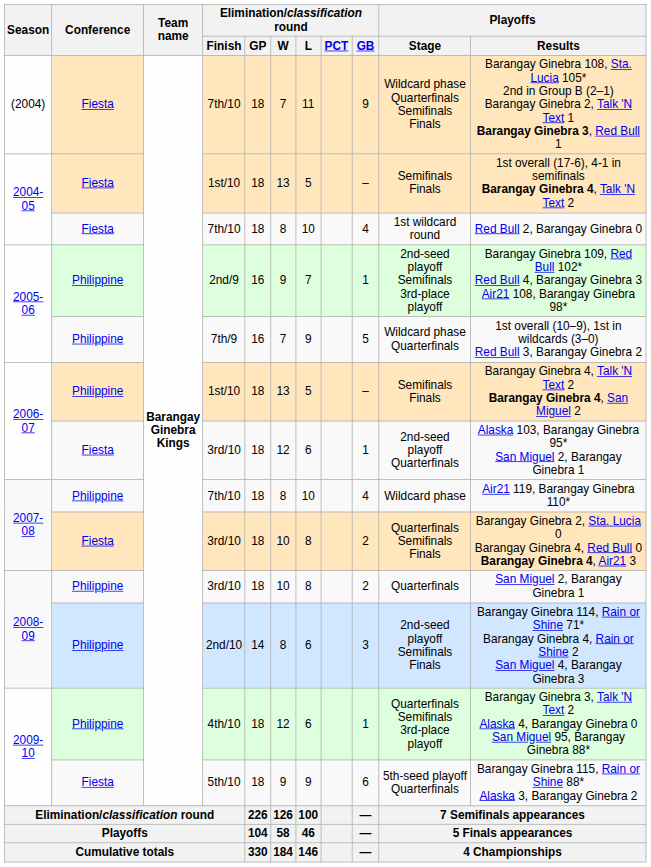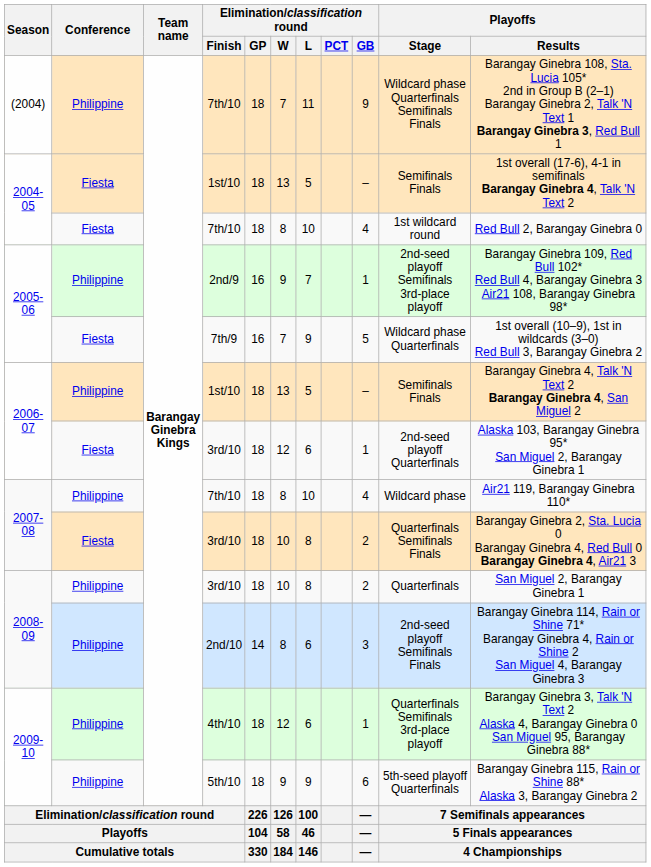(98, 104) Fiesta -> (98, 104) Philippine
(98, 339) Philippine -> (98, 339) Fiesta
(98, 782) Fiesta -> (98, 782) Philippine
